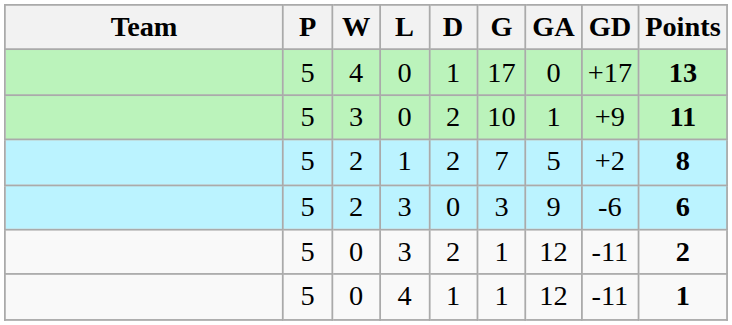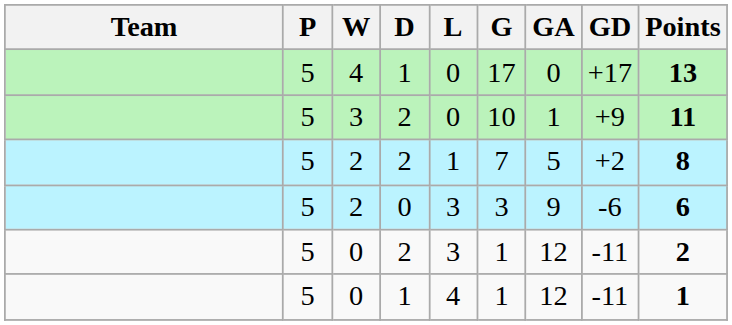columns swapped: (453, 26) <-> (405, 26)
